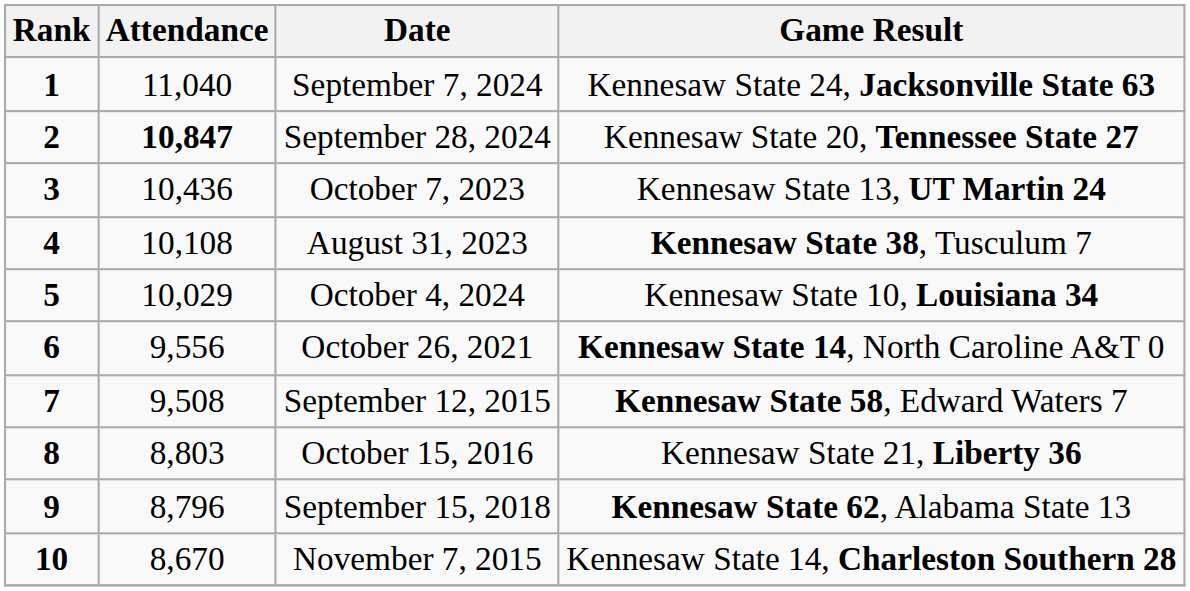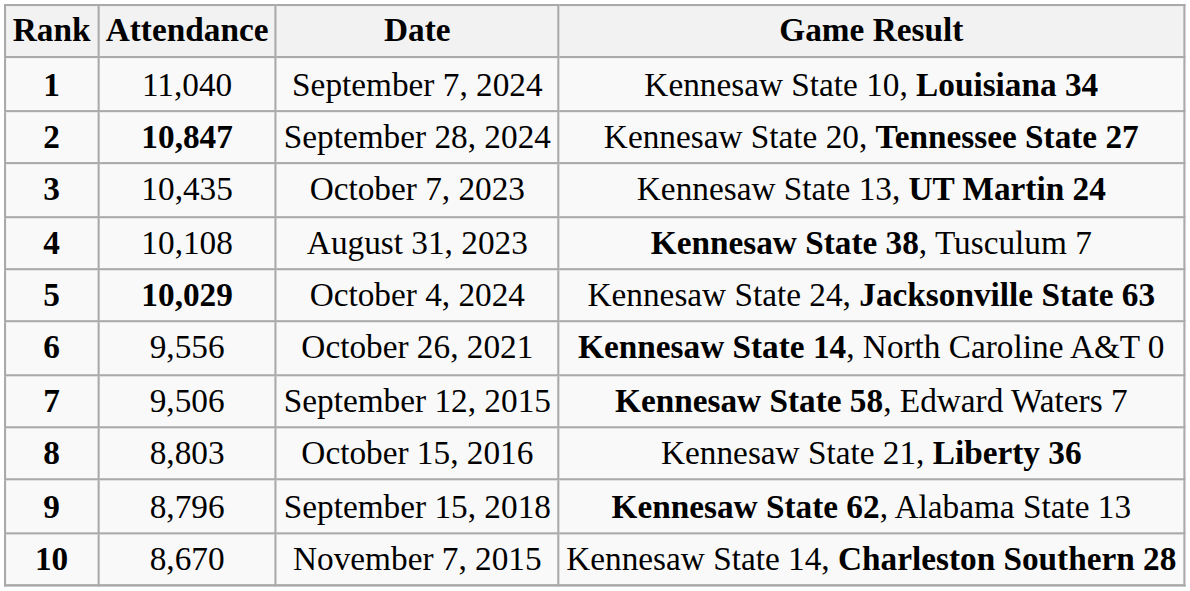(871, 83) Kennesaw State 24, Jacksonville State 63 -> (871, 83) Kennesaw State 10, Louisiana 34
(187, 189) 10,436 -> (187, 189) 10,435
(187, 294) normal -> (187, 294) bold
(871, 294) Kennesaw State 10, Louisiana 34 -> (871, 294) Kennesaw State 24, Jacksonville State 63
(187, 400) 9,508 -> (187, 400) 9,506
